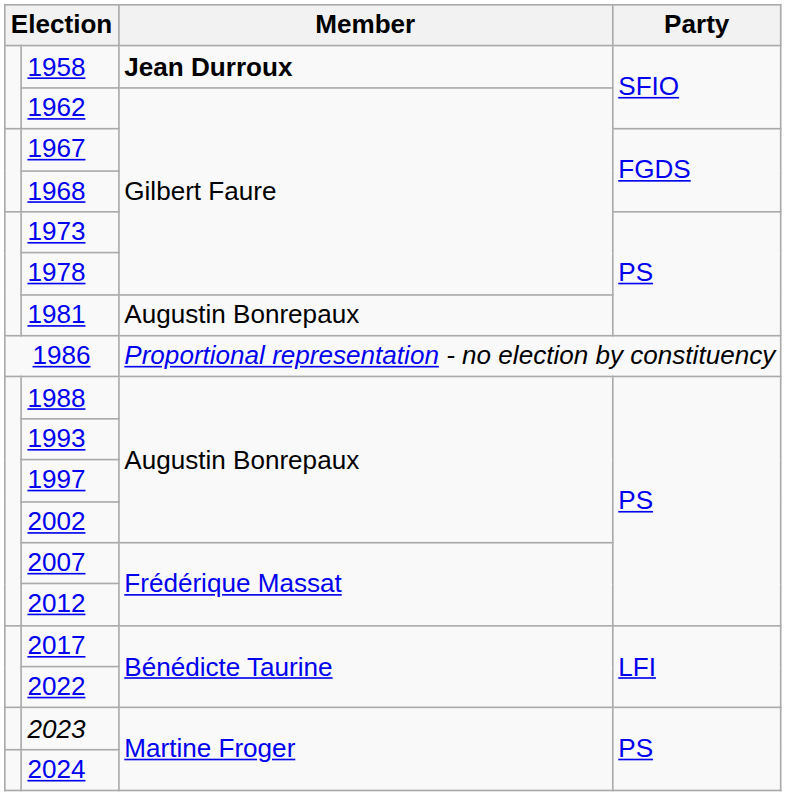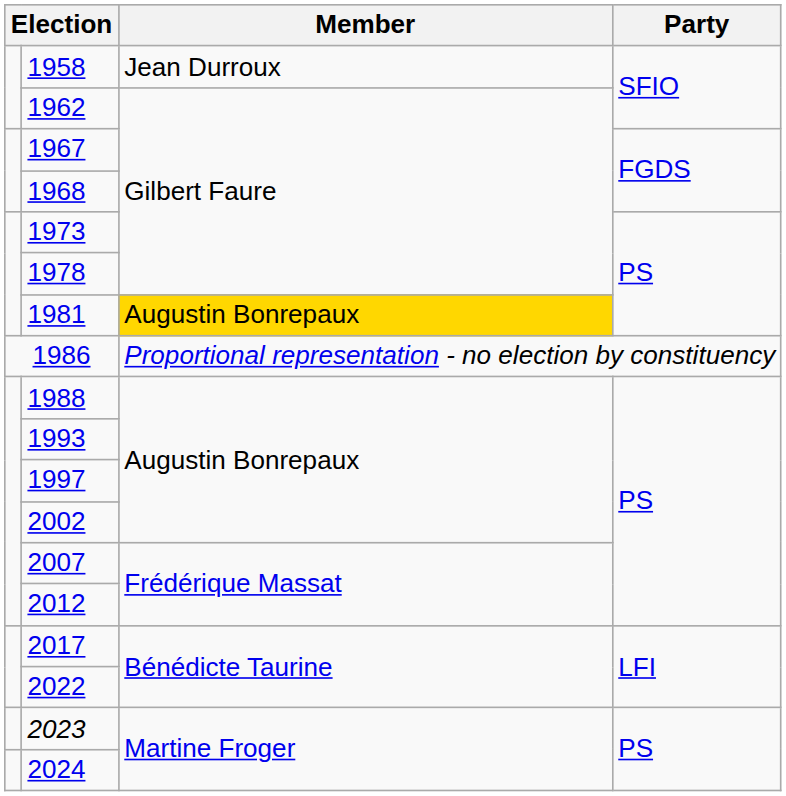(208, 66) bold -> (203, 66) normal
(242, 314) no background -> (242, 314) gold background
